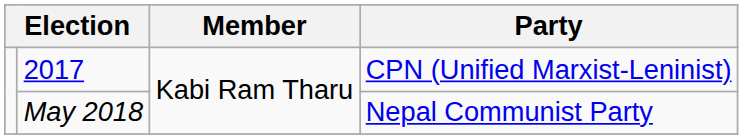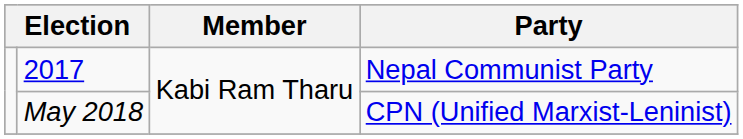(549, 69) CPN (Unified Marxist-Leninist) -> (509, 69) Nepal Communist Party
(509, 112) Nepal Communist Party -> (549, 112) CPN (Unified Marxist-Leninist)
